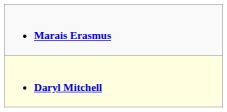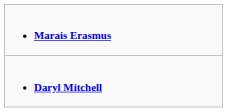(114, 87) lightyellow background -> (114, 87) no background
